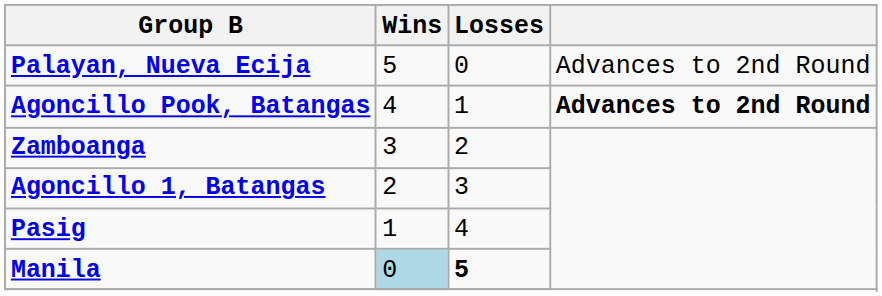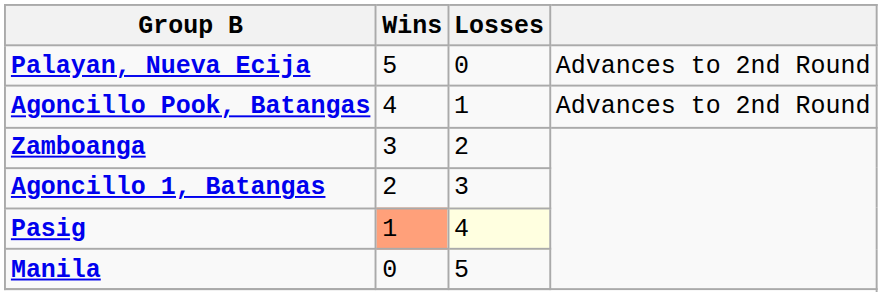(713, 107) bold -> (713, 107) normal
(390, 229) no background -> (390, 229) lightsalmon background
(462, 229) no background -> (462, 229) lightyellow background
(390, 269) lightblue background -> (390, 269) no background
(462, 269) bold -> (462, 269) normal
